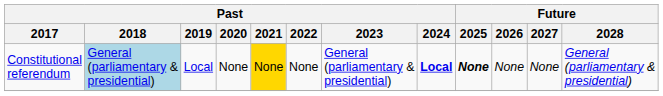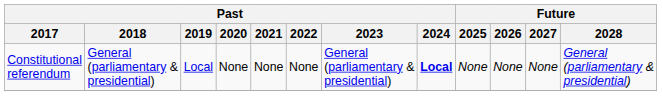(133, 67) lightblue background -> (133, 67) no background
(269, 67) gold background -> (269, 67) no background
(473, 67) bold -> (473, 67) normal
